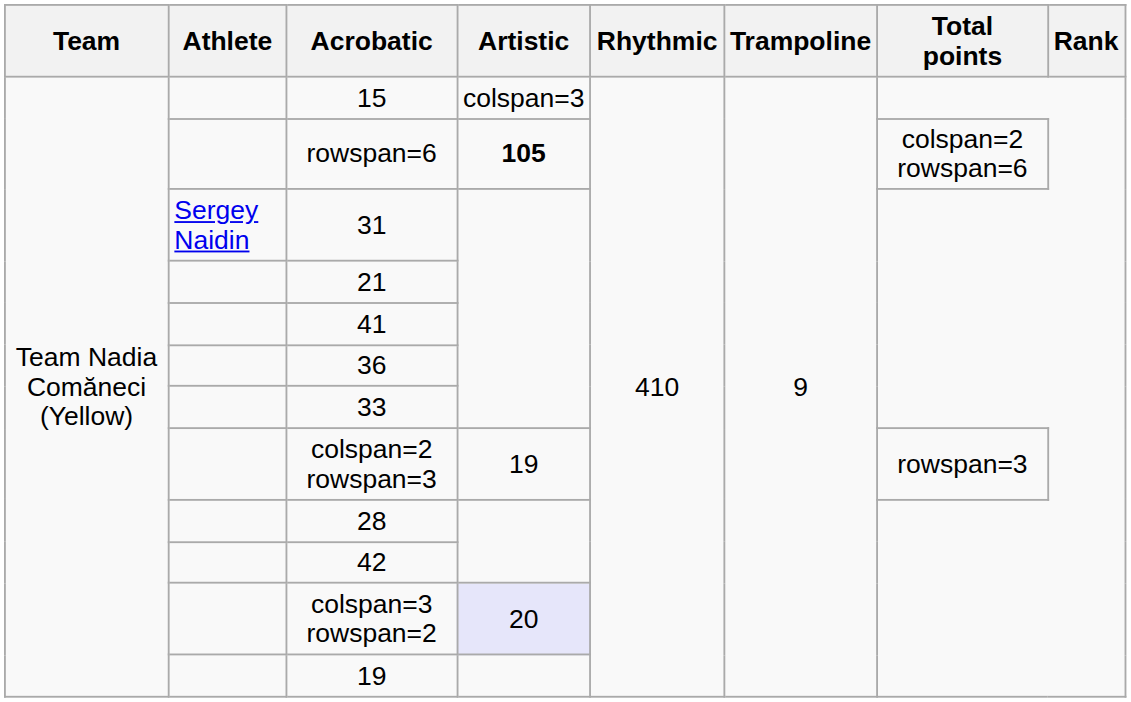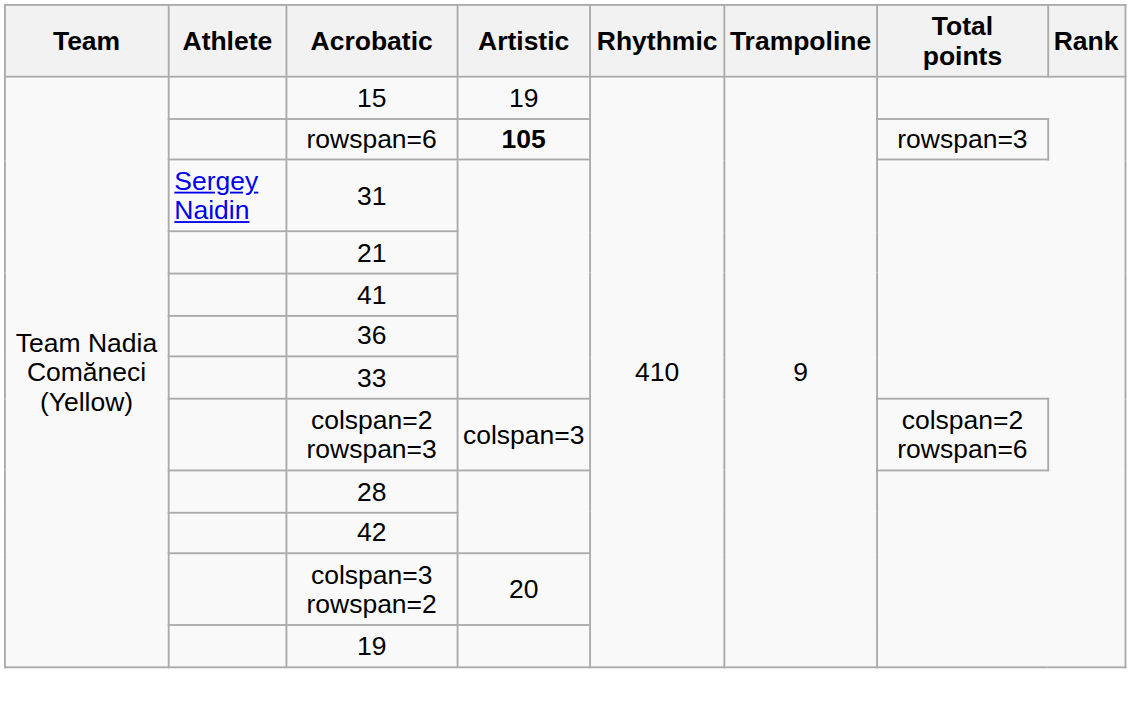(524, 98) colspan=3 -> (524, 98) 19
(962, 154) colspan=2 rowspan=6 -> (962, 139) rowspan=3
(524, 464) 19 -> (524, 435) colspan=3
(962, 464) rowspan=3 -> (962, 435) colspan=2 rowspan=6
(524, 619) lavender background -> (524, 590) no background
